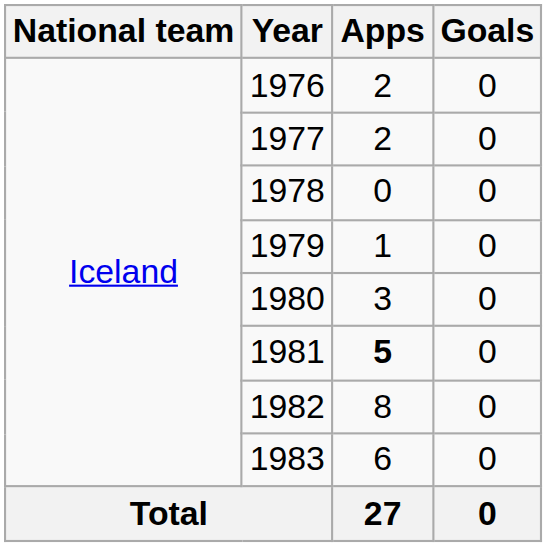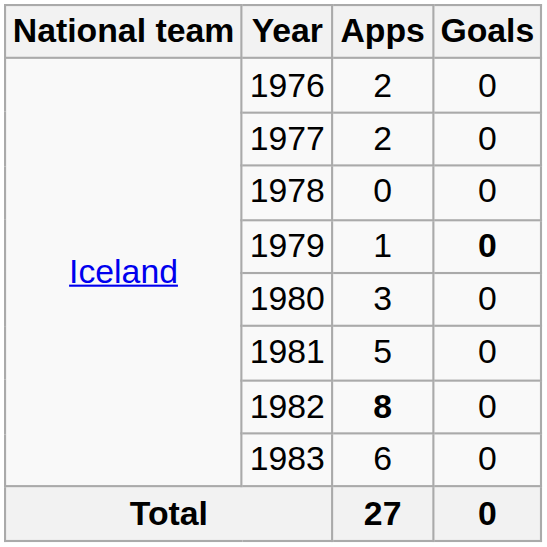(487, 245) normal -> (487, 245) bold
(383, 352) bold -> (383, 352) normal
(383, 406) normal -> (383, 406) bold
